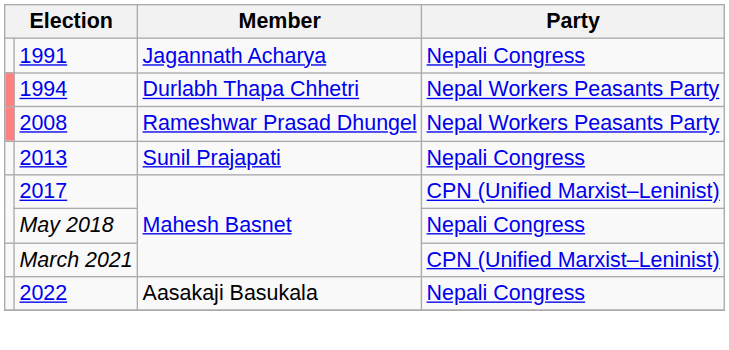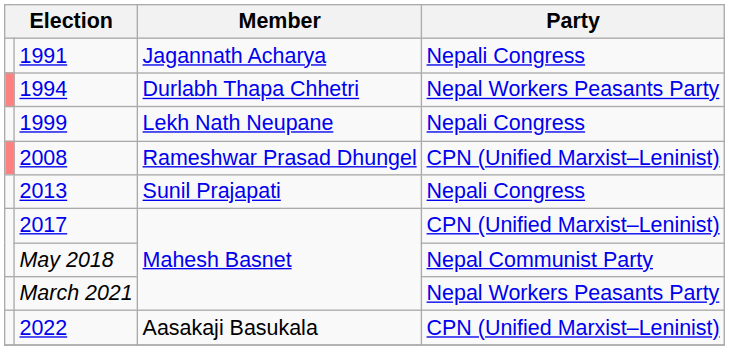+ row: (43, 123)
(573, 123) Nepal Workers Peasants Party -> (573, 157) CPN (Unified Marxist–Leninist)
(506, 225) Nepali Congress -> (540, 259) Nepal Communist Party
(573, 259) CPN (Unified Marxist–Leninist) -> (573, 293) Nepal Workers Peasants Party
(506, 293) Nepali Congress -> (573, 327) CPN (Unified Marxist–Leninist)
